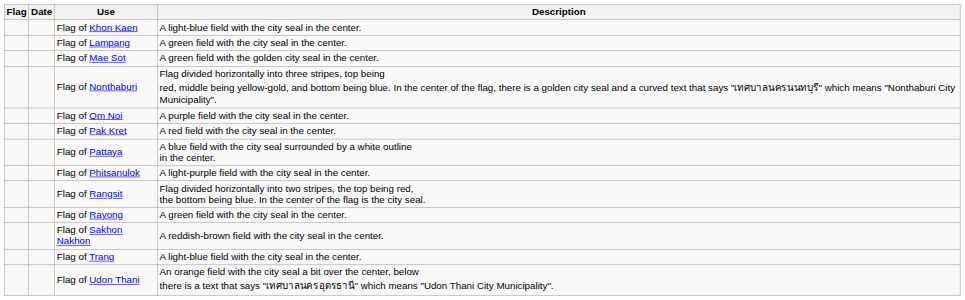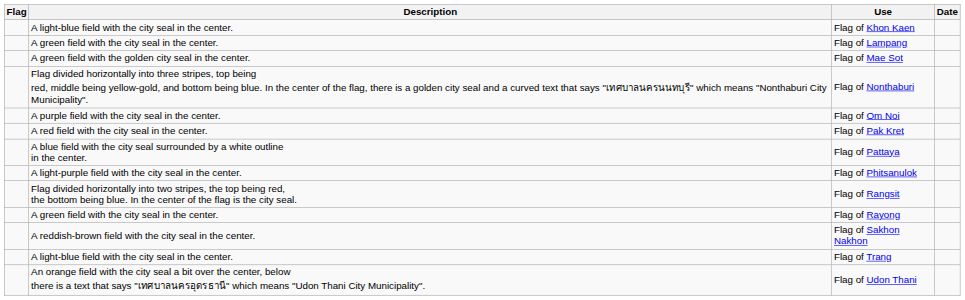columns swapped: (42, 12) <-> (559, 12)
